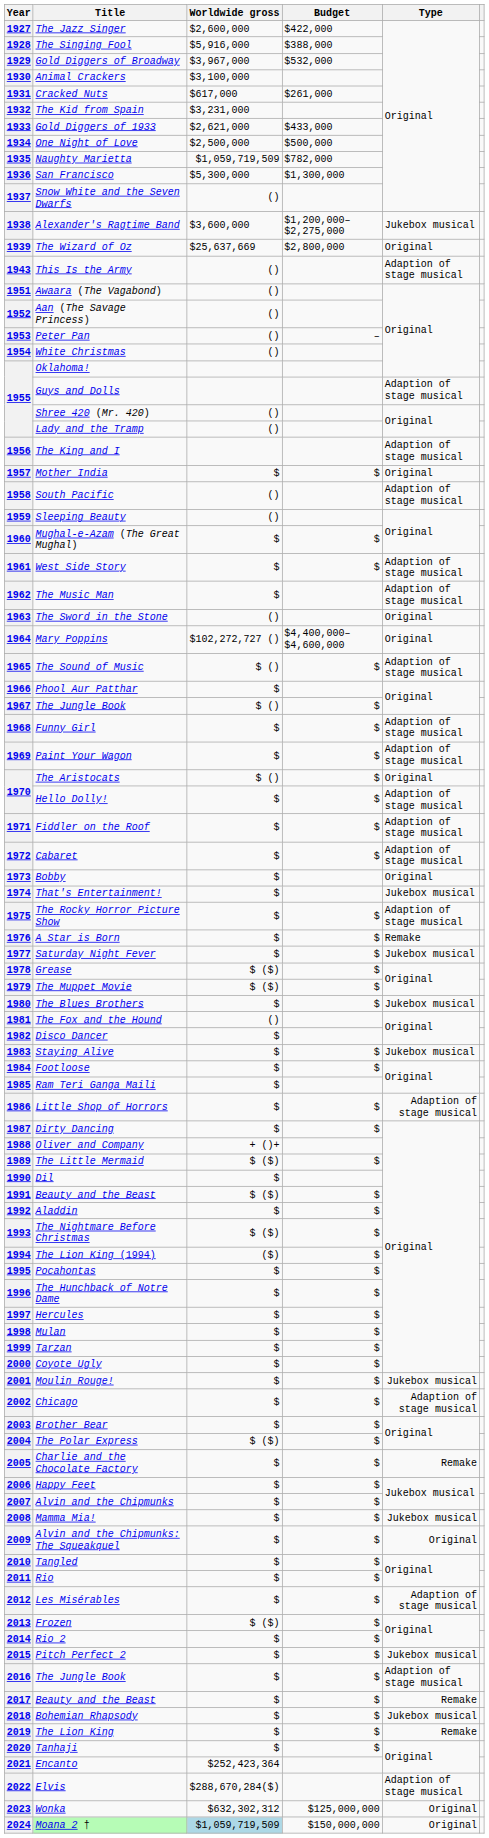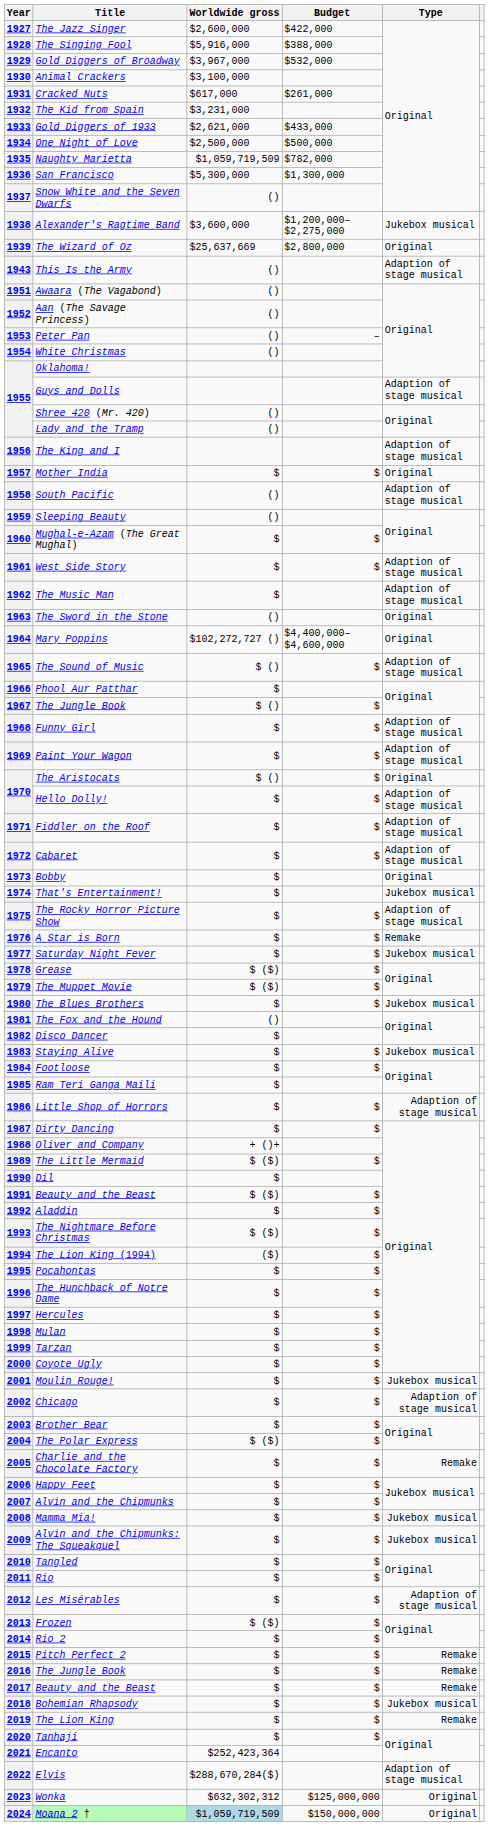(453, 1540) Original -> (432, 1540) Jukebox musical
(432, 1655) Jukebox musical -> (459, 1655) Remake
(424, 1677) Adaption of stage musical -> (459, 1672) Remake
